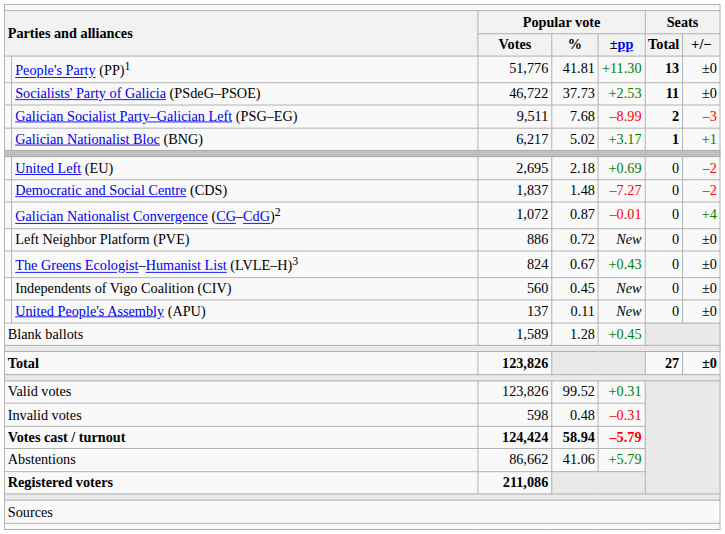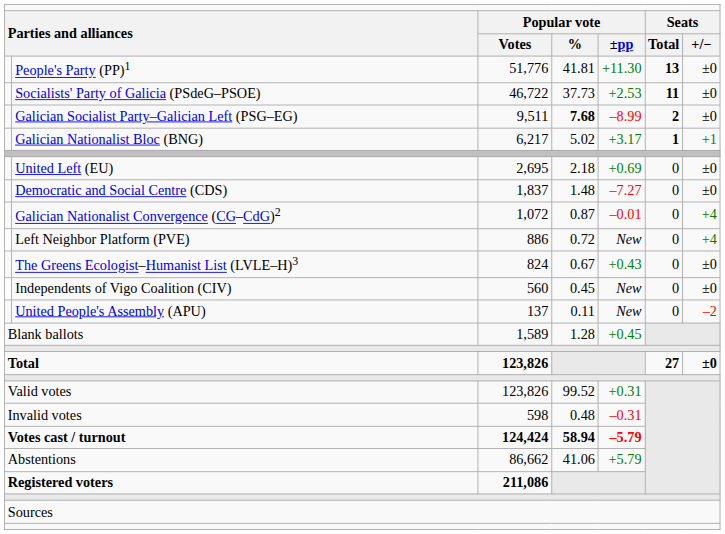(582, 116) normal -> (582, 116) bold
(710, 116) –3 -> (709, 116) ±0
(710, 168) –2 -> (709, 168) ±0
(710, 190) –2 -> (709, 190) ±0
(709, 239) ±0 -> (709, 239) +4
(709, 311) ±0 -> (710, 311) –2
